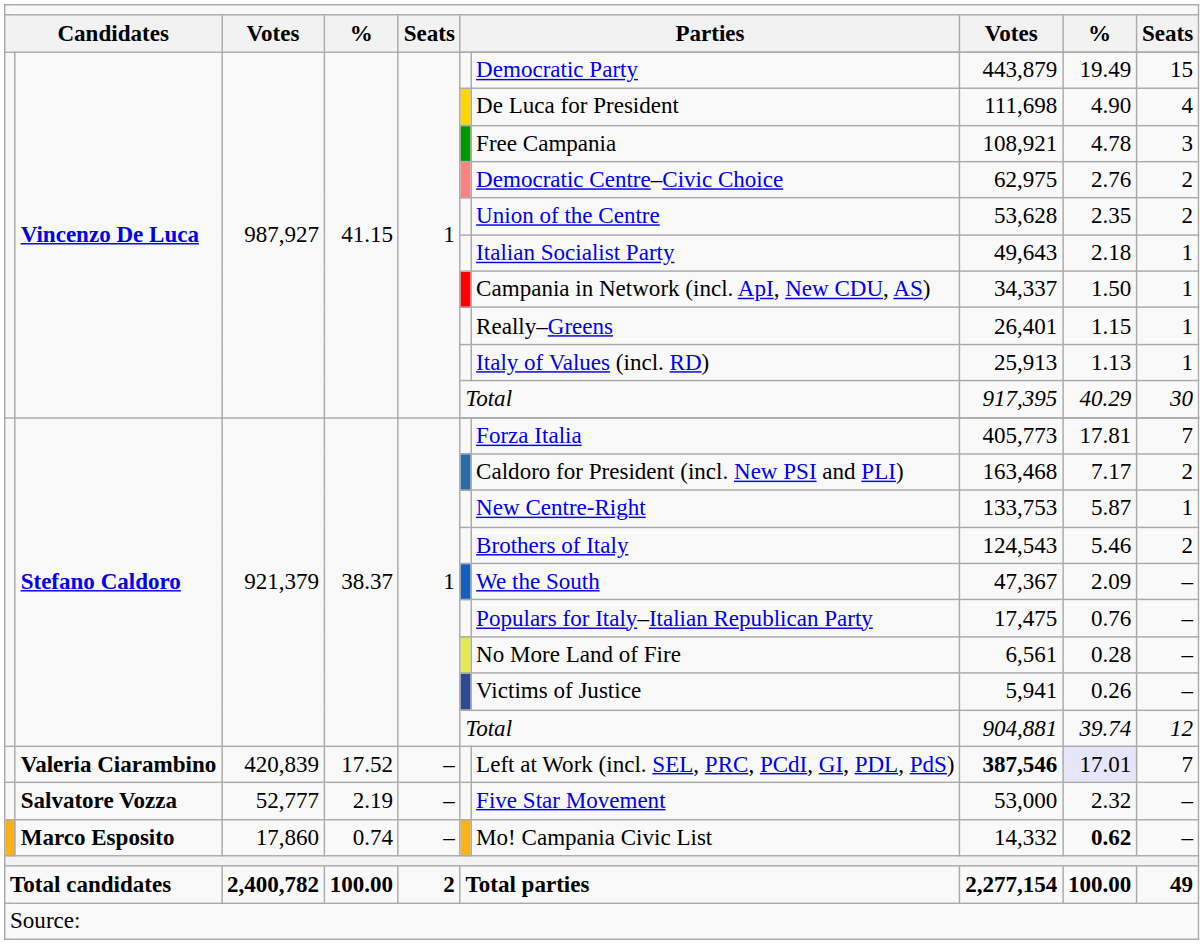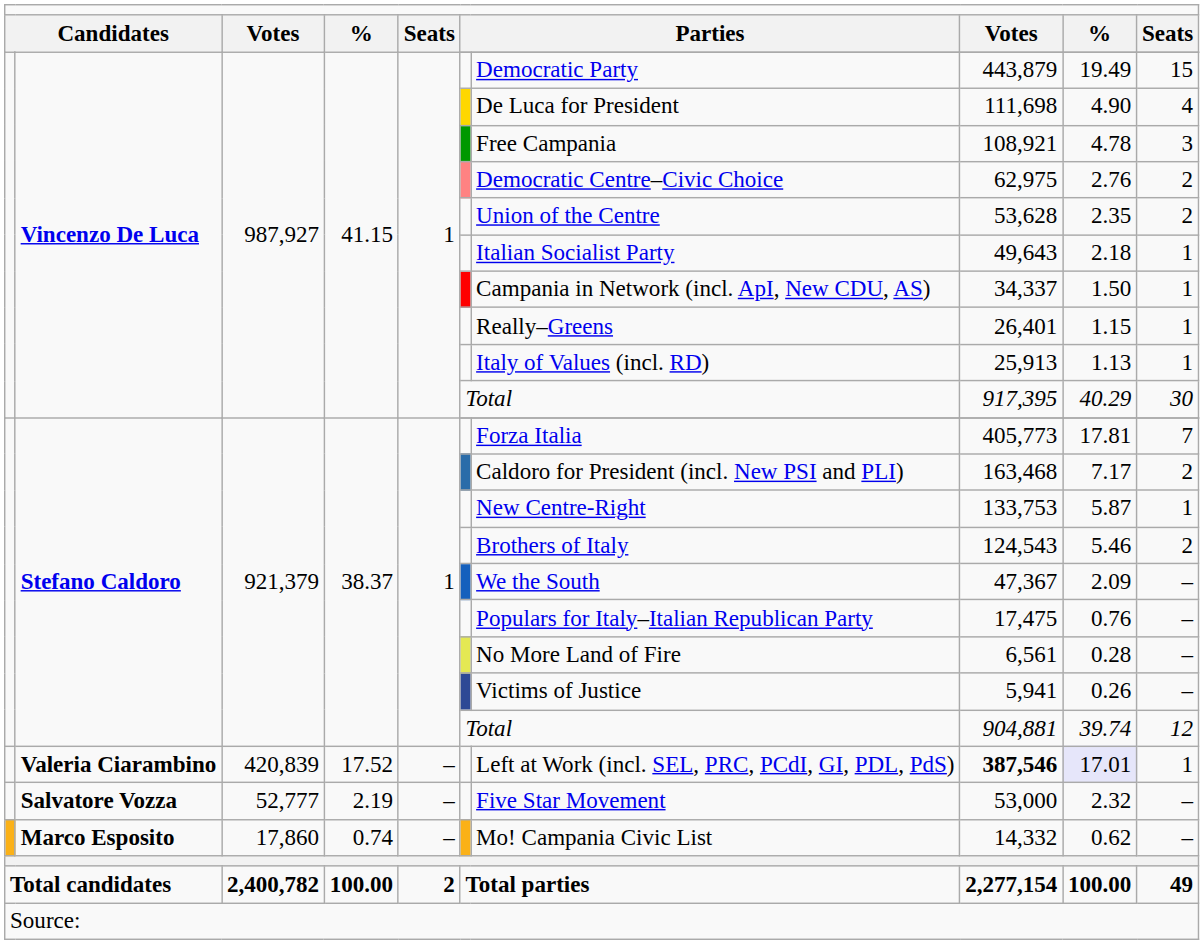(1187, 764) 7 -> (1187, 764) 1
(1111, 837) bold -> (1111, 837) normal
